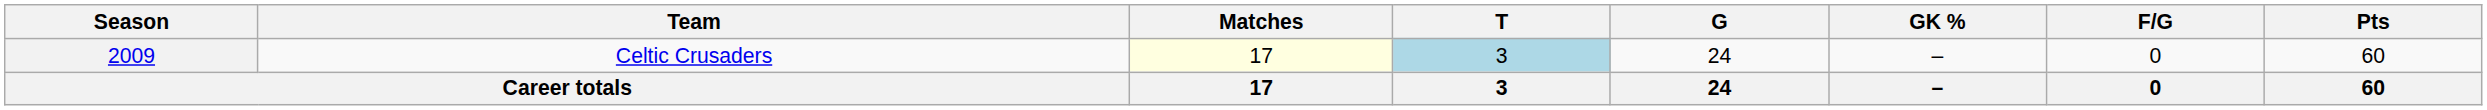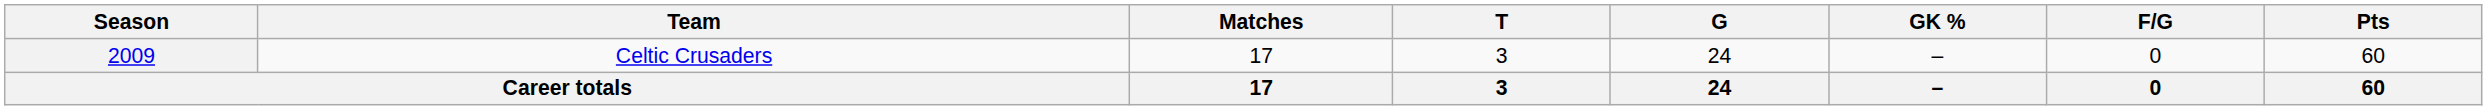(1261, 55) lightyellow background -> (1261, 55) no background
(1502, 55) lightblue background -> (1502, 55) no background
